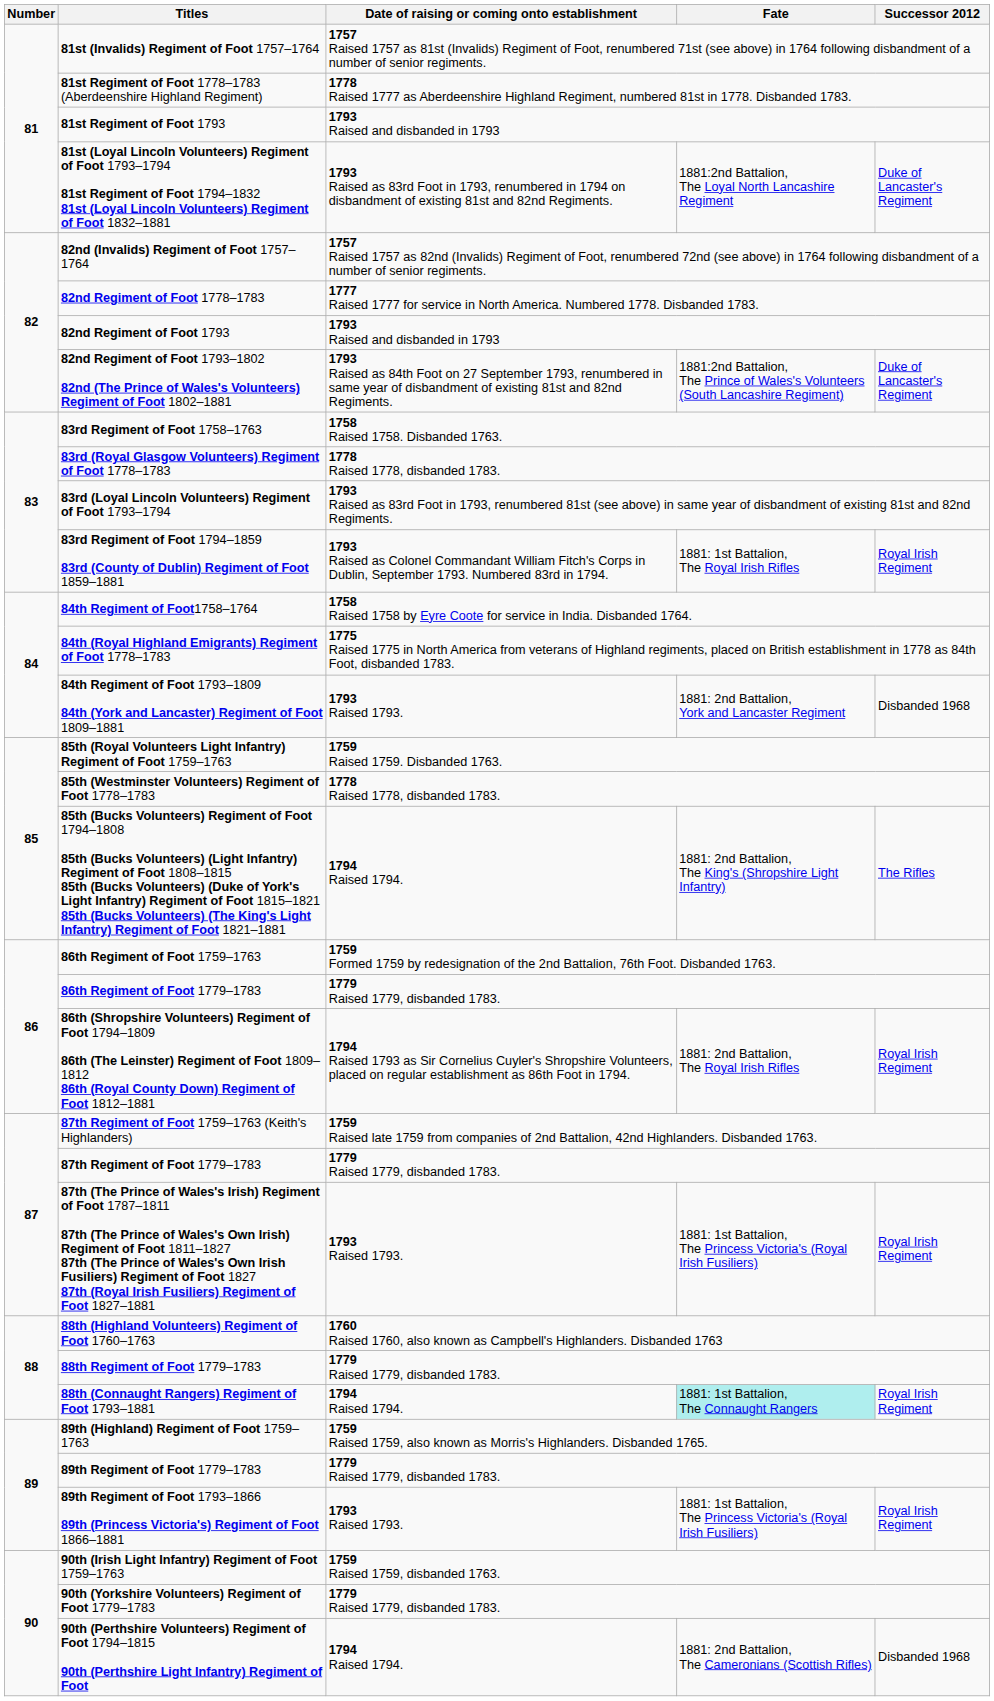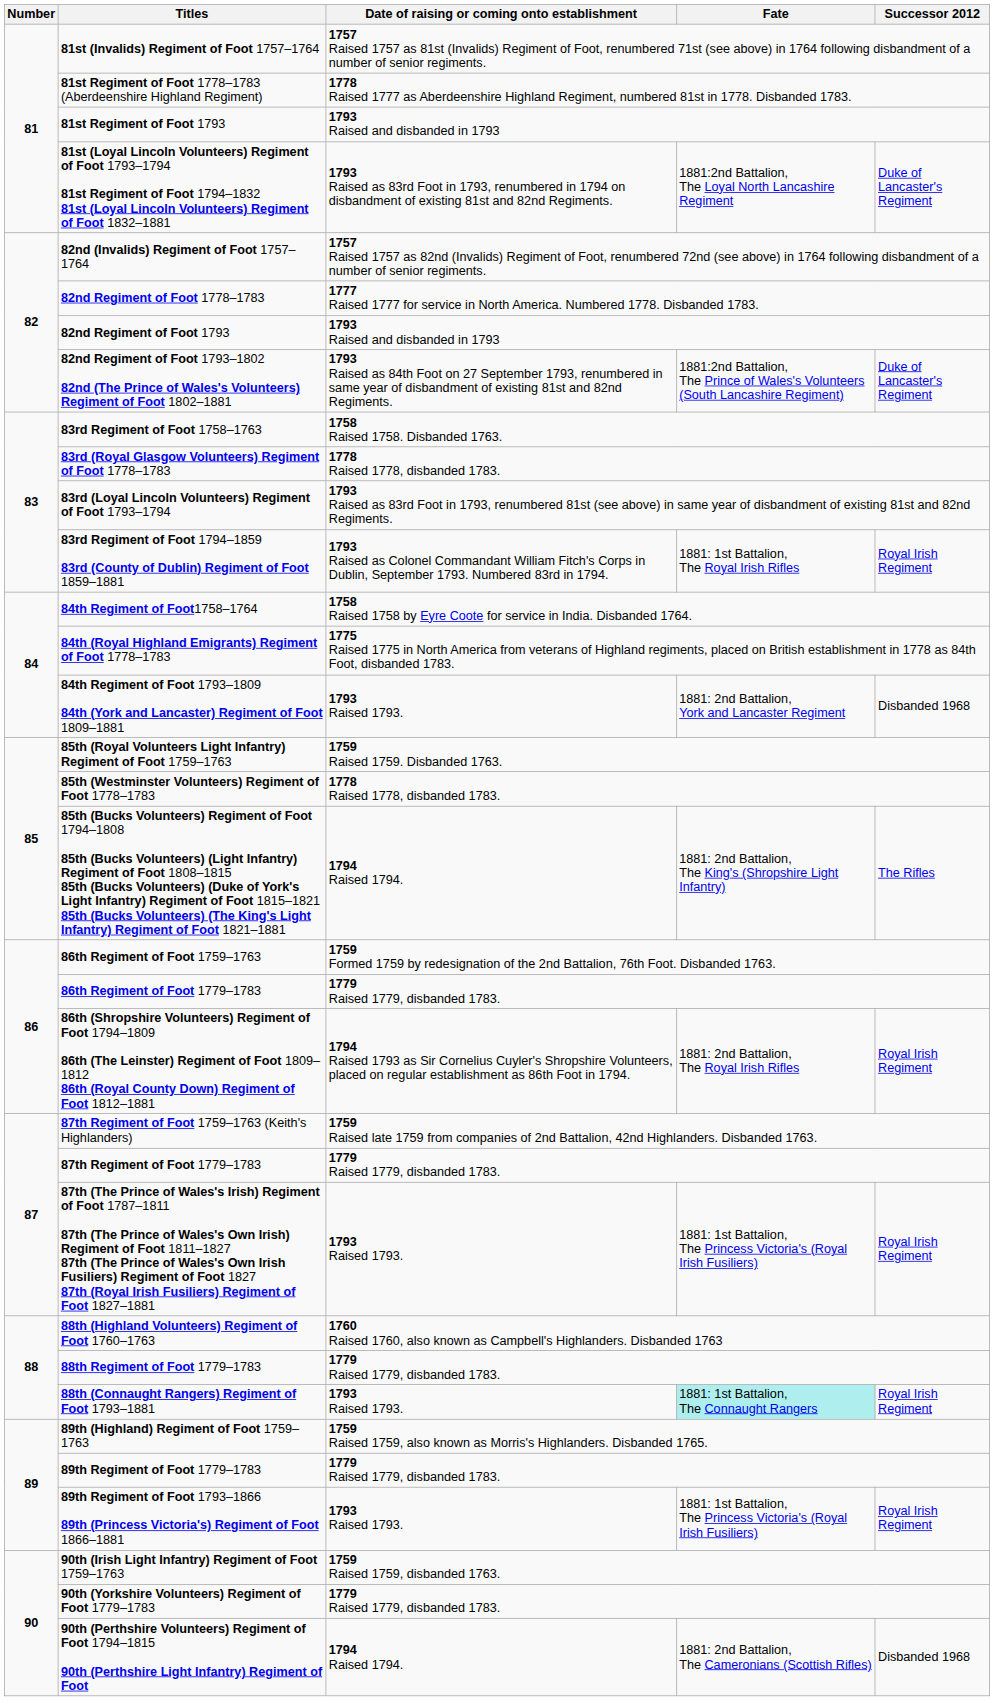(366, 1401) 1794 Raised 1794. -> (366, 1401) 1793 Raised 1793.
